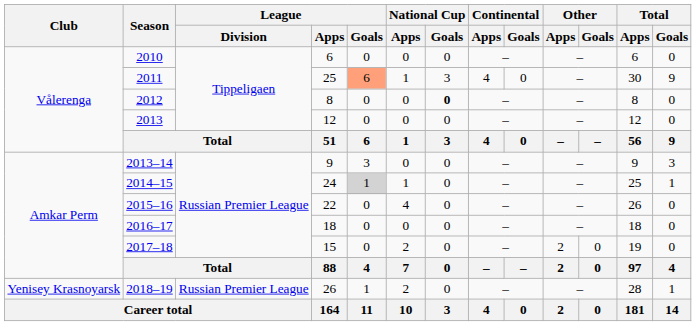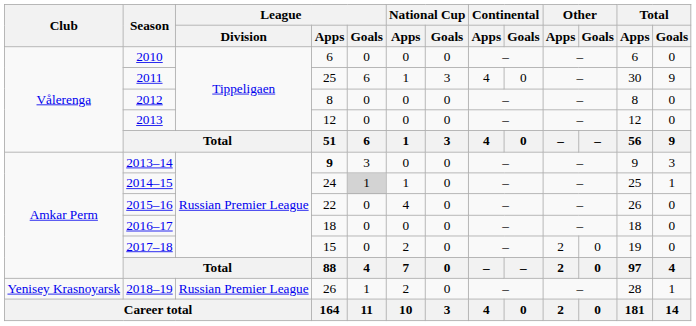(367, 78) lightsalmon background -> (367, 78) no background
(447, 99) bold -> (447, 99) normal
(330, 162) normal -> (330, 162) bold
